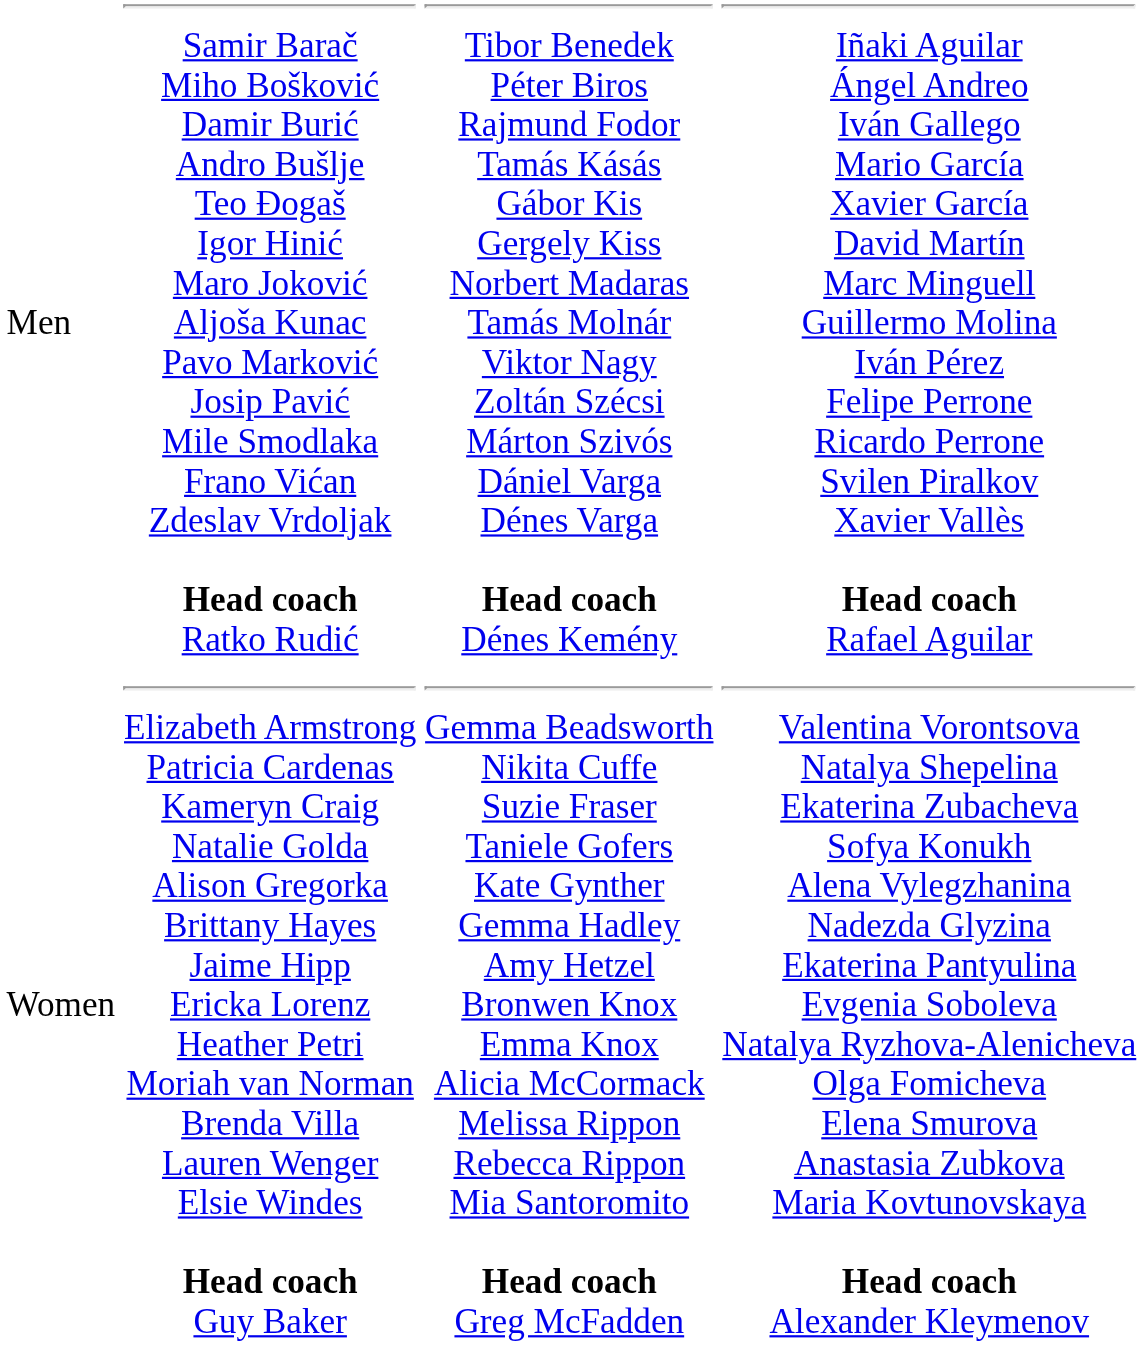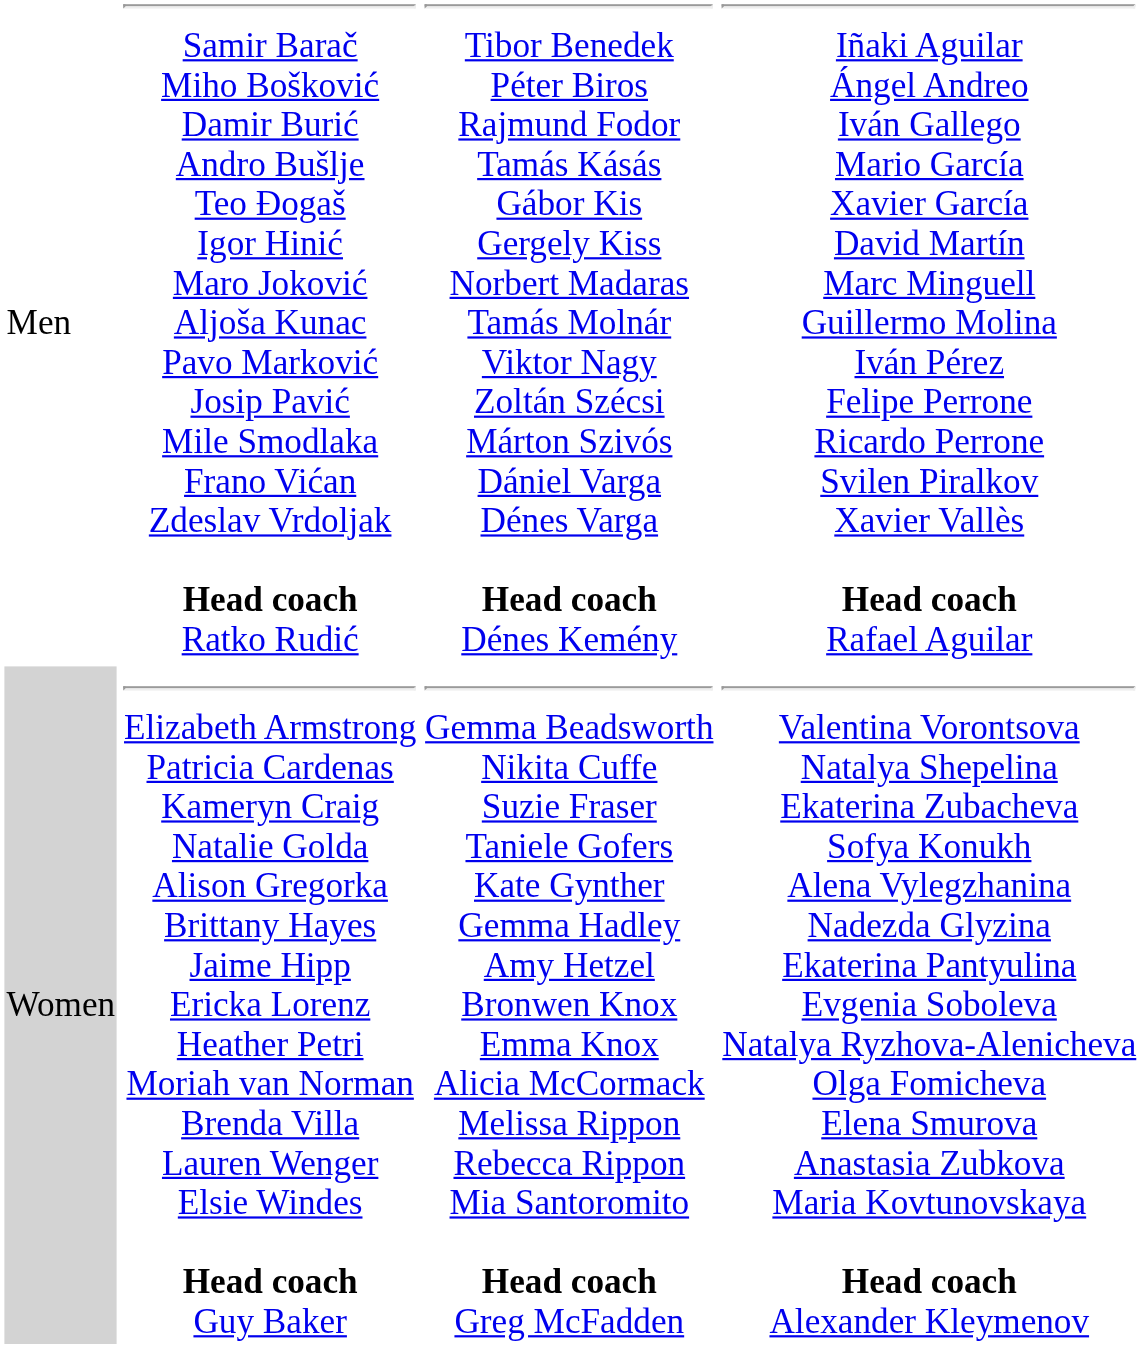(61, 1004) no background -> (61, 1004) lightgrey background
